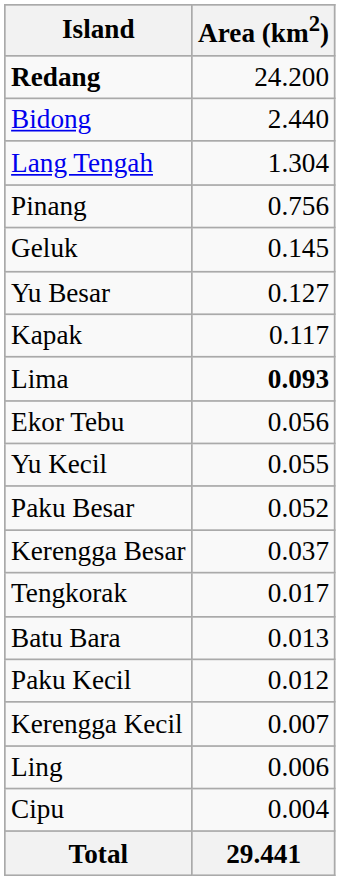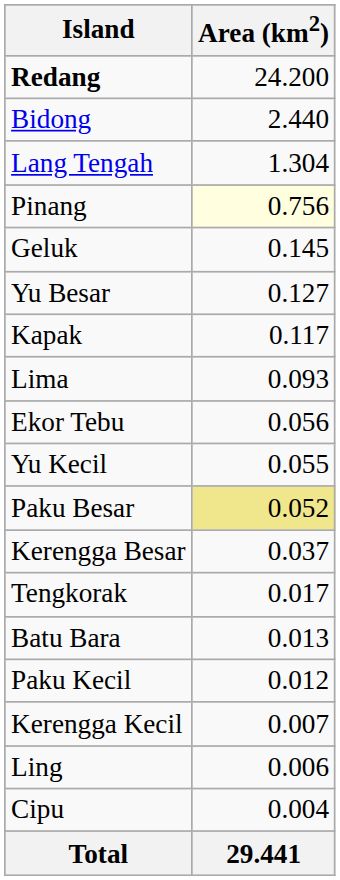(298, 205) no background -> (298, 205) lightyellow background
(298, 378) bold -> (298, 378) normal
(298, 507) no background -> (298, 507) khaki background
